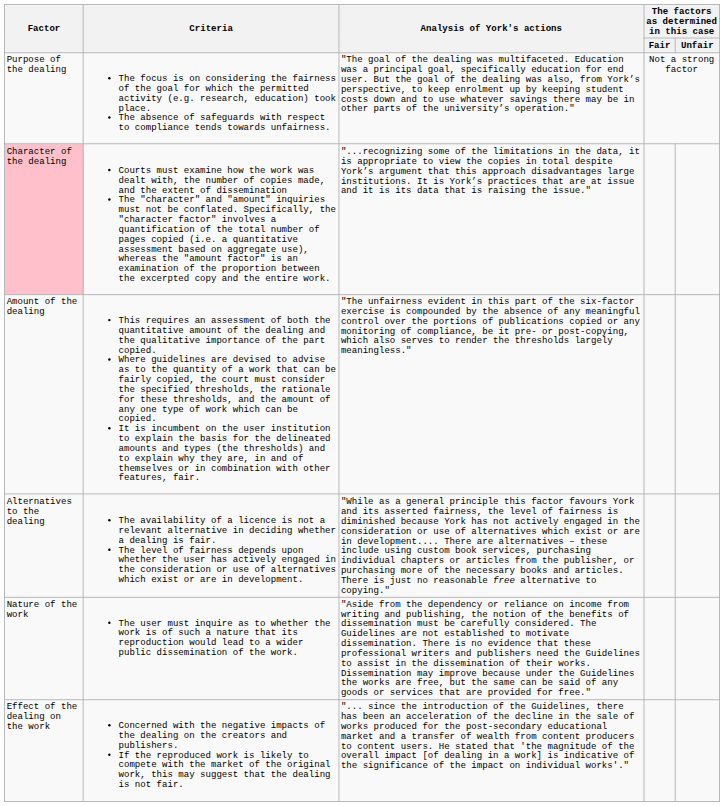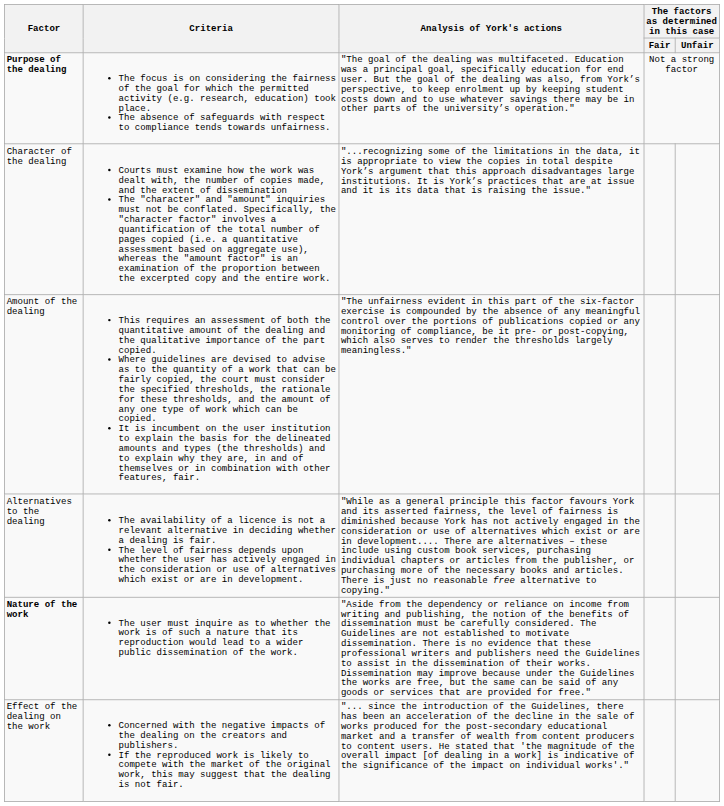(37, 65) normal -> (37, 65) bold
(39, 156) pink background -> (39, 156) no background
(42, 609) normal -> (42, 609) bold
